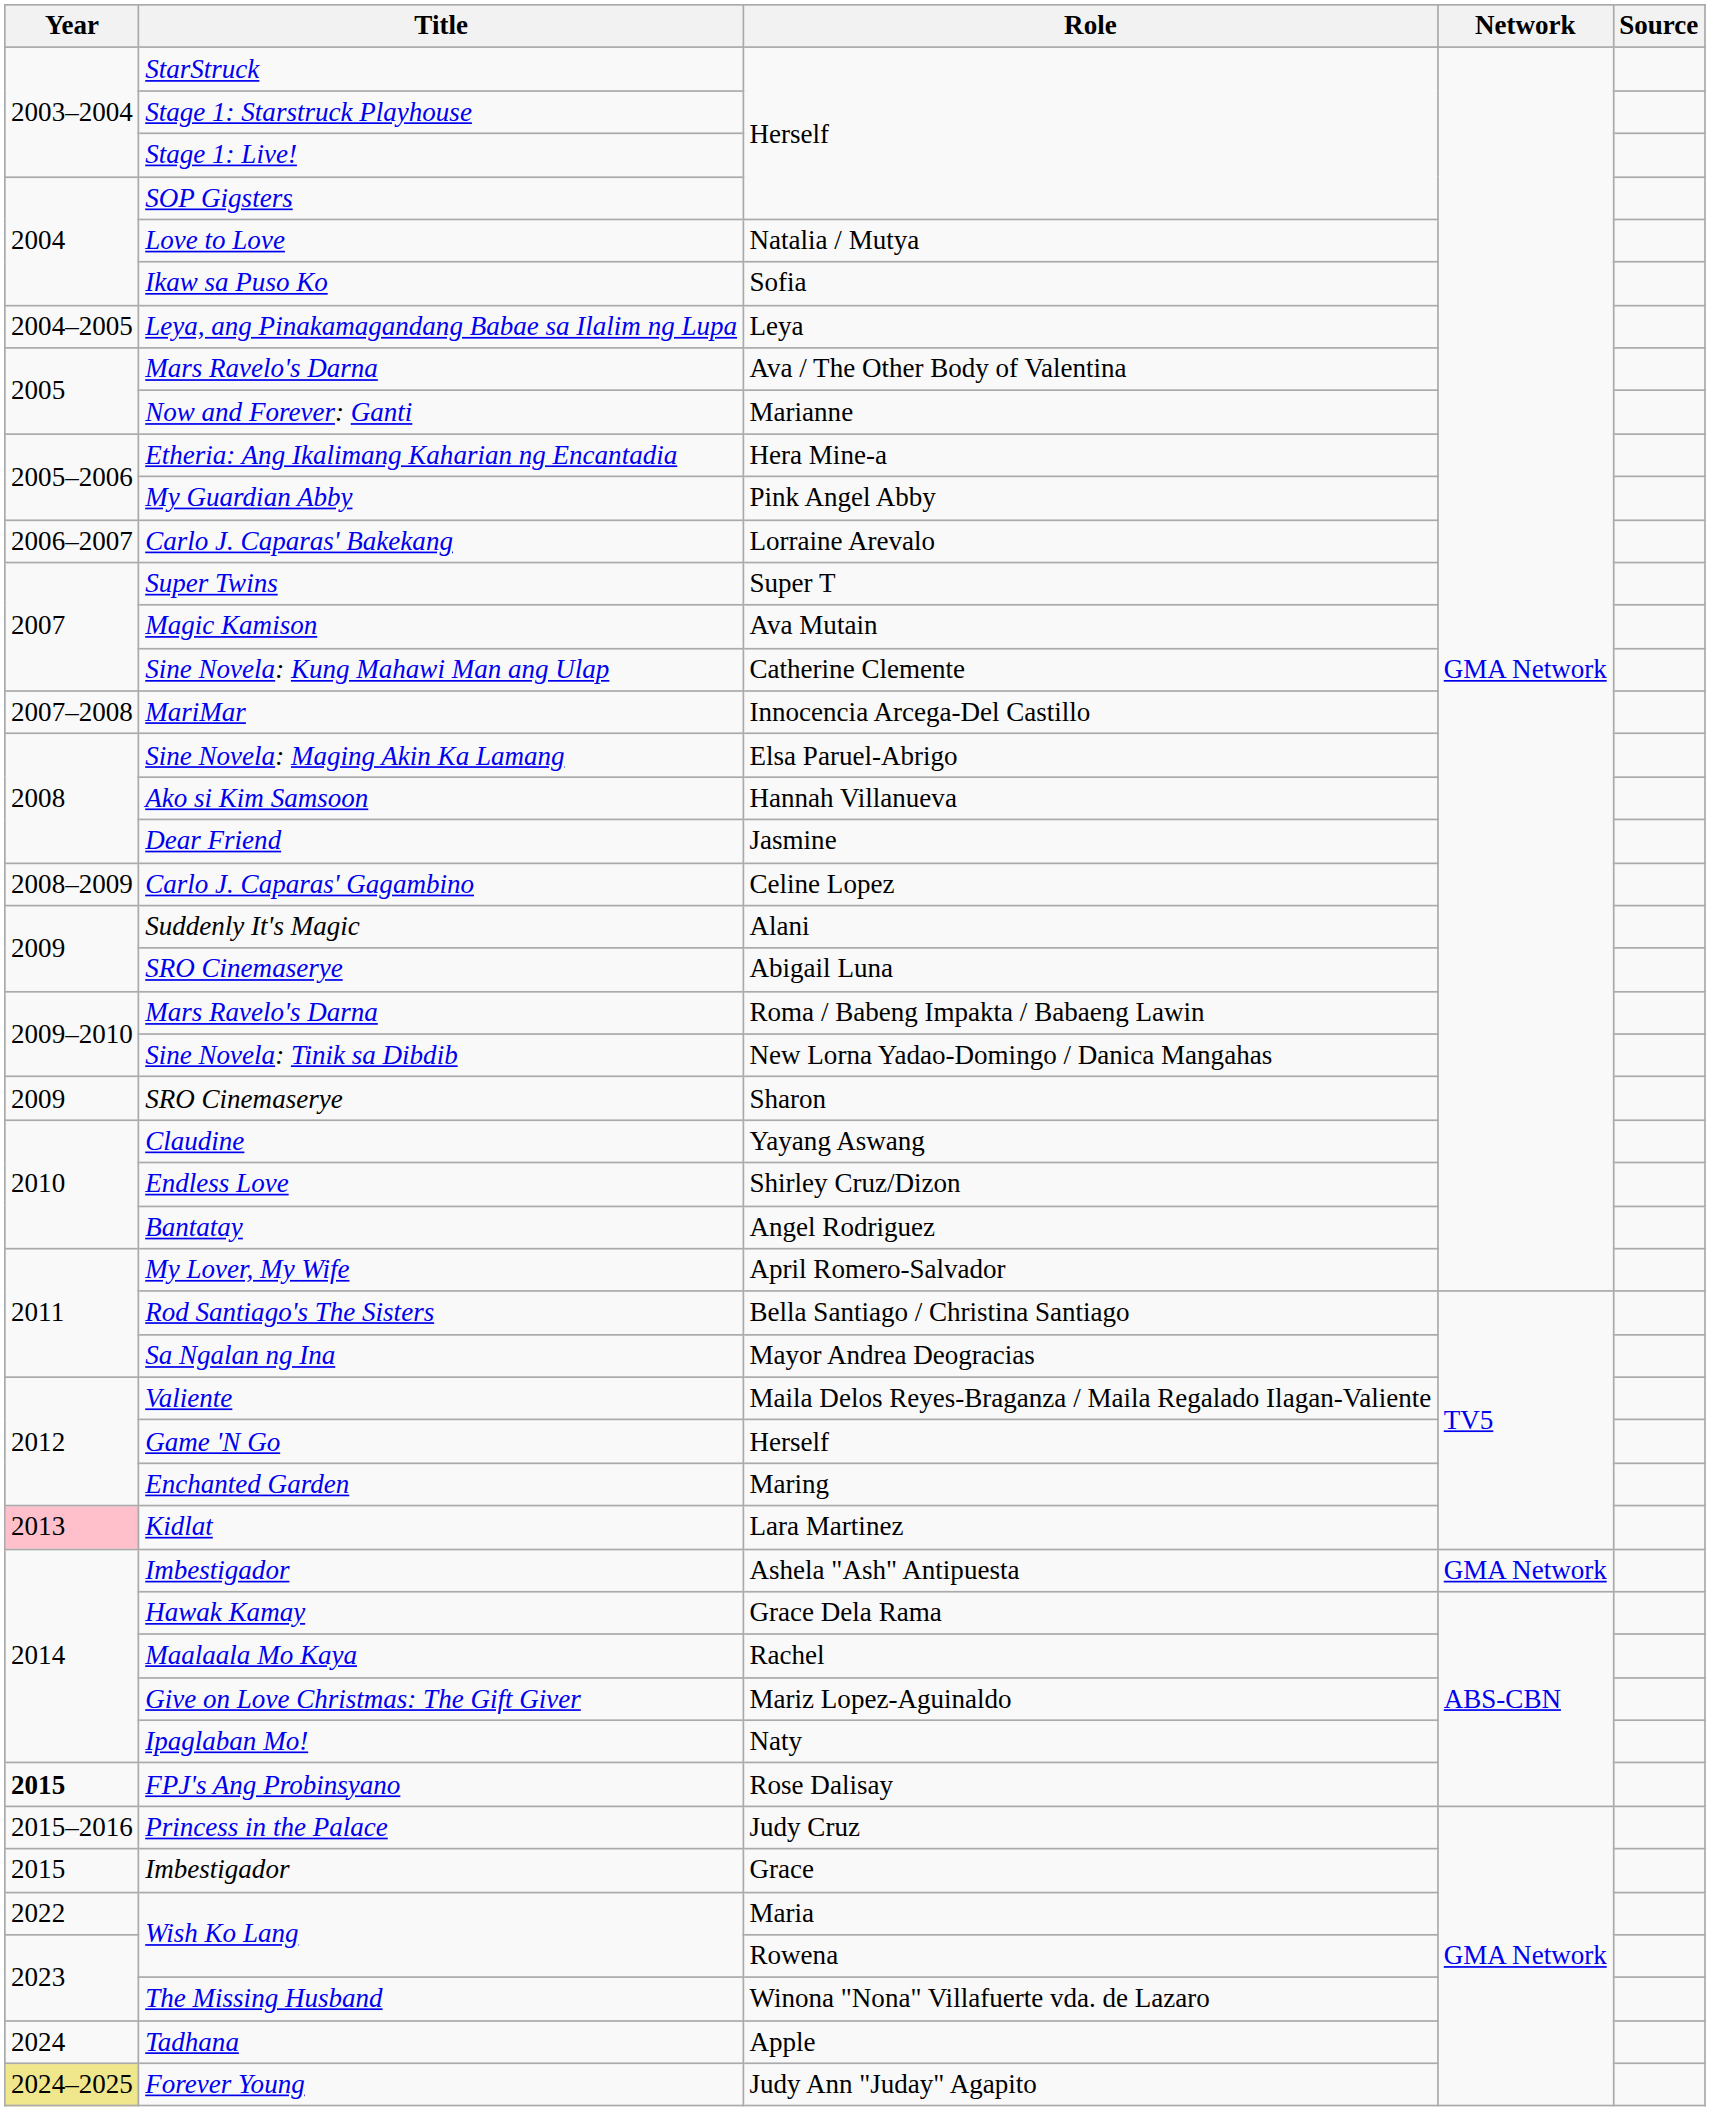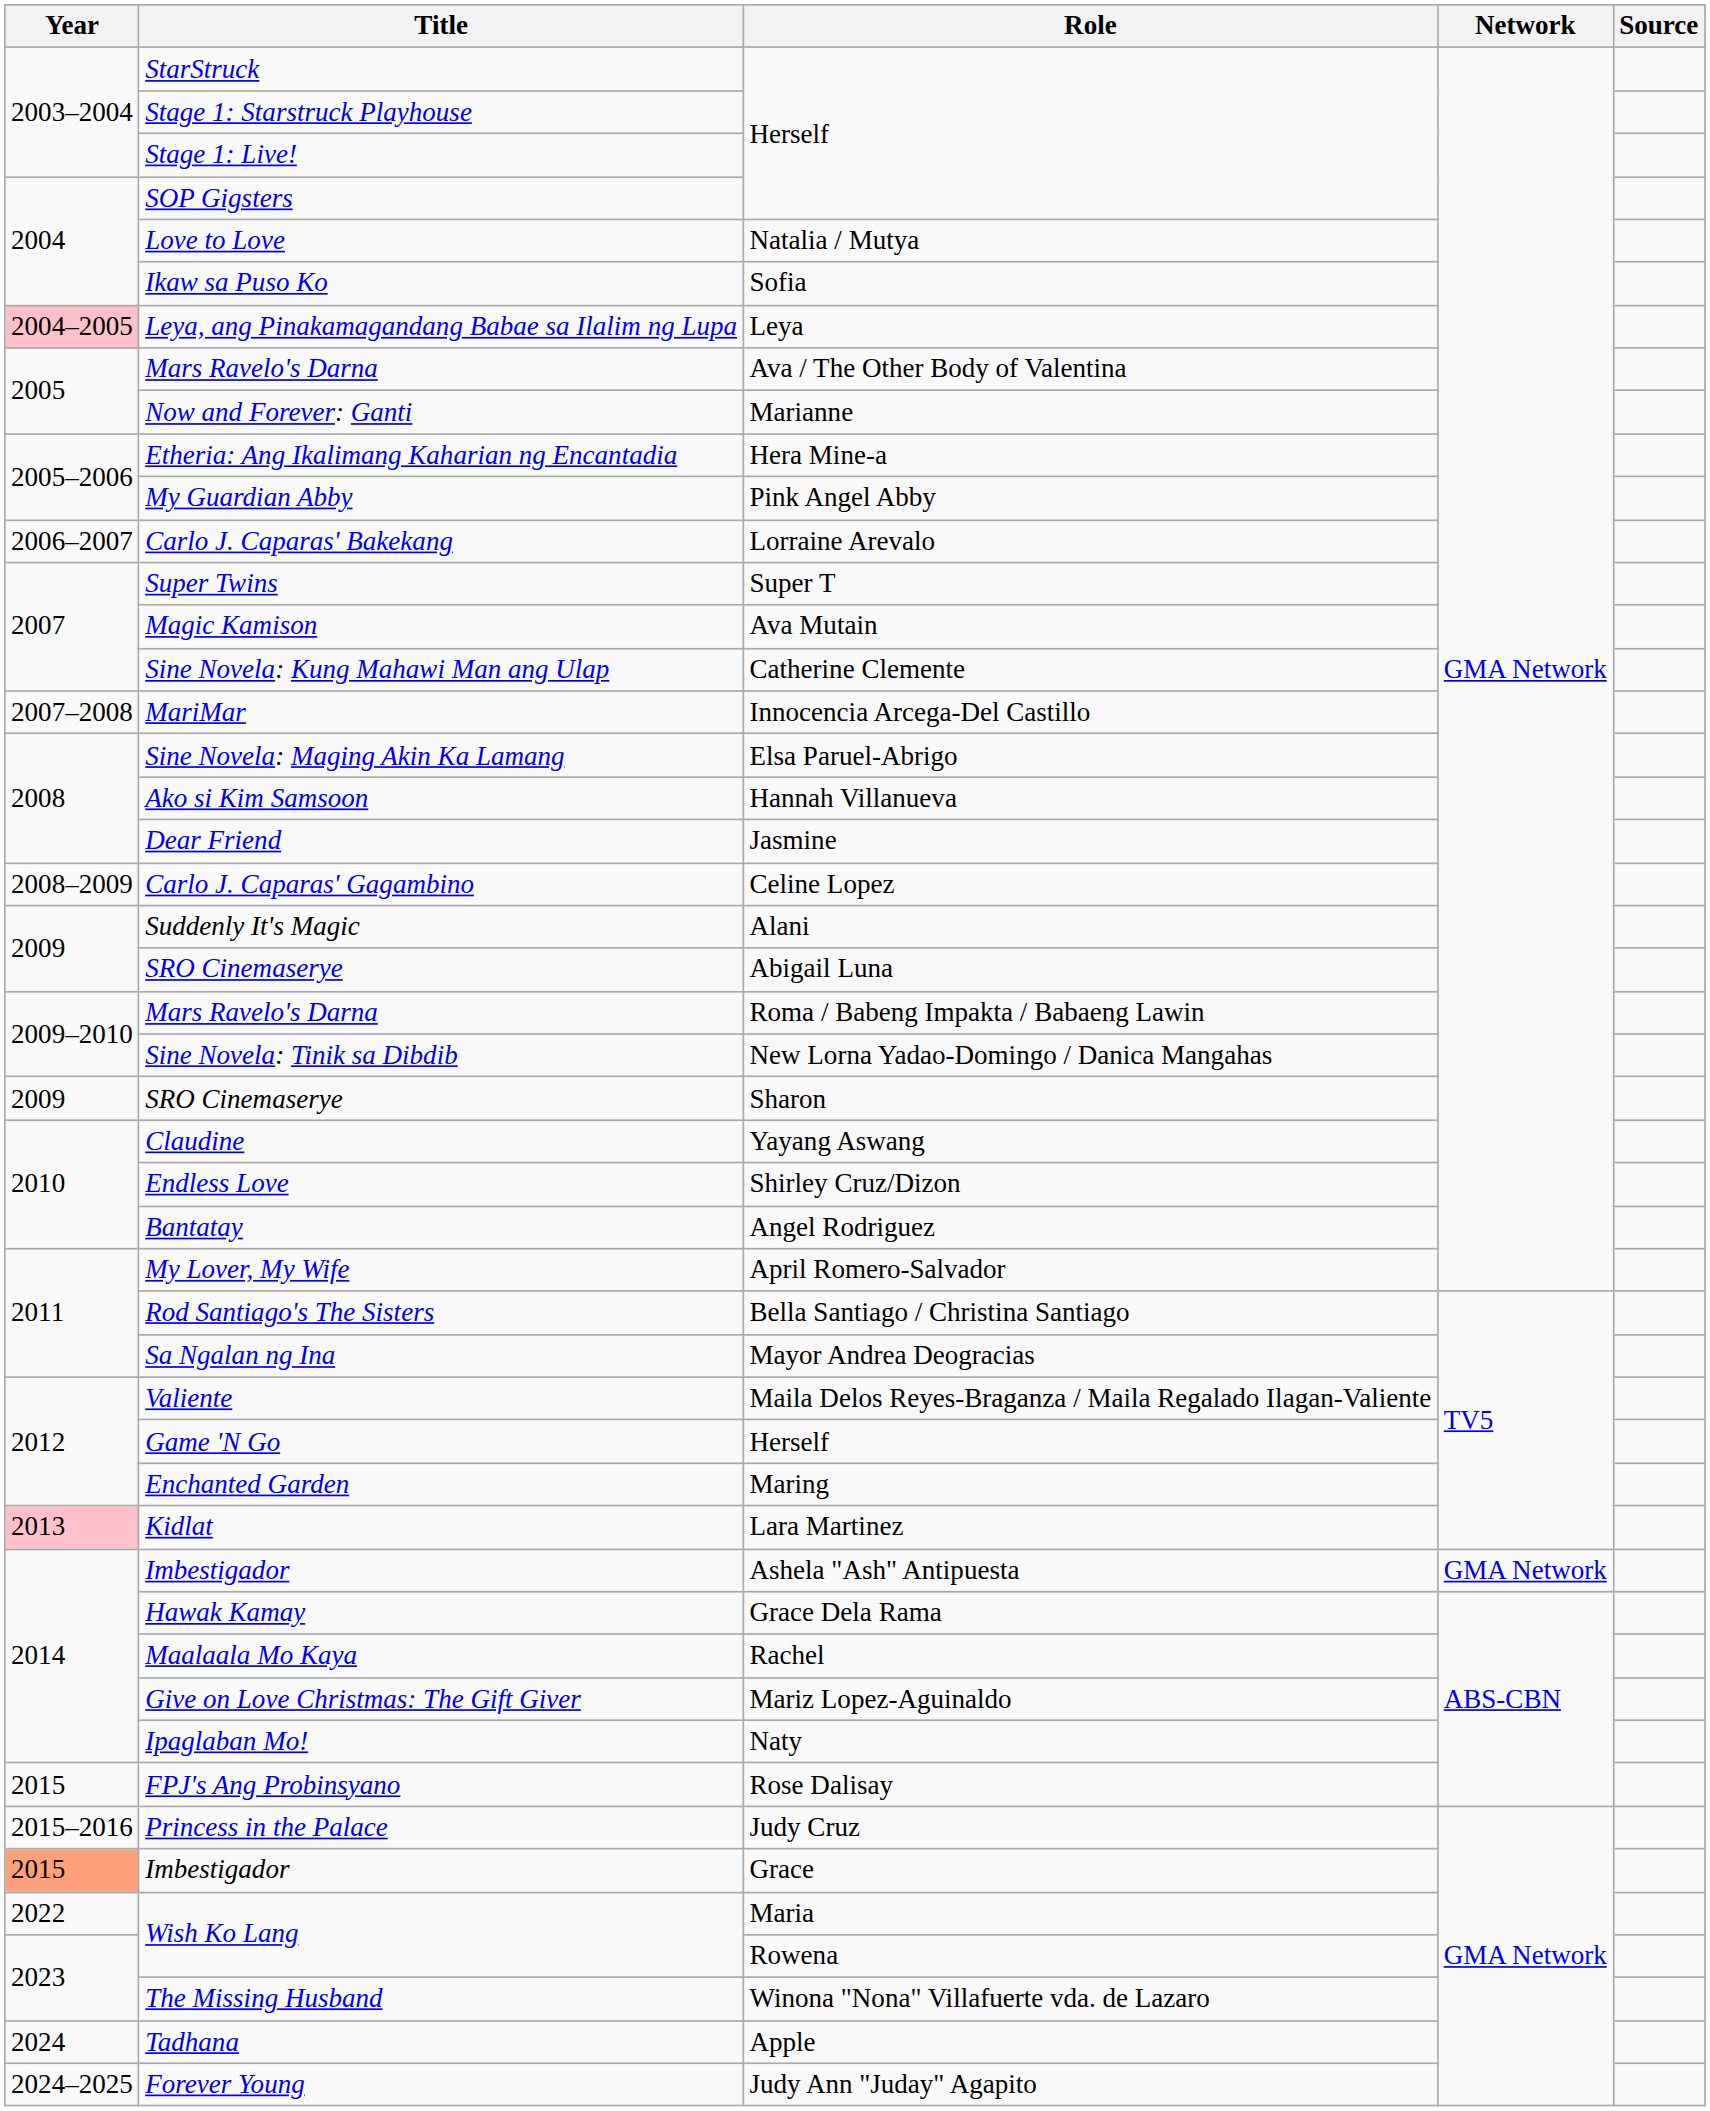(72, 326) no background -> (72, 326) pink background
(38, 1784) bold -> (38, 1784) normal
(38, 1869) no background -> (38, 1869) lightsalmon background
(72, 2084) khaki background -> (72, 2084) no background
